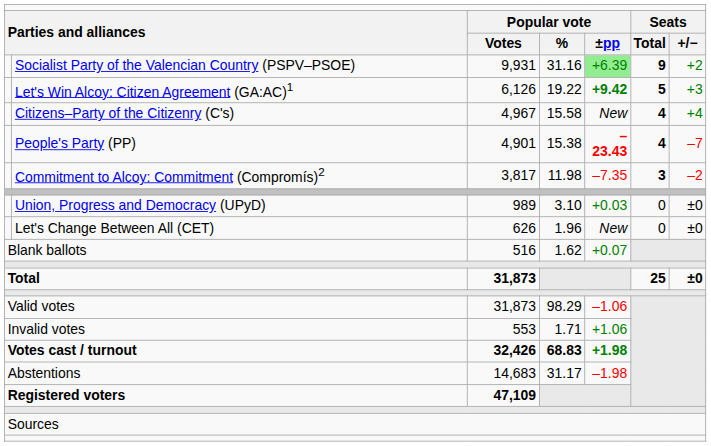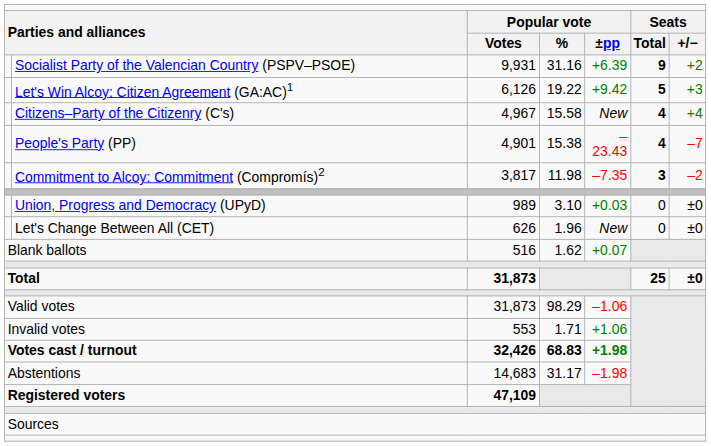(610, 66) lightgreen background -> (610, 66) no background
(610, 90) bold -> (610, 90) normal
(610, 143) bold -> (610, 143) normal
